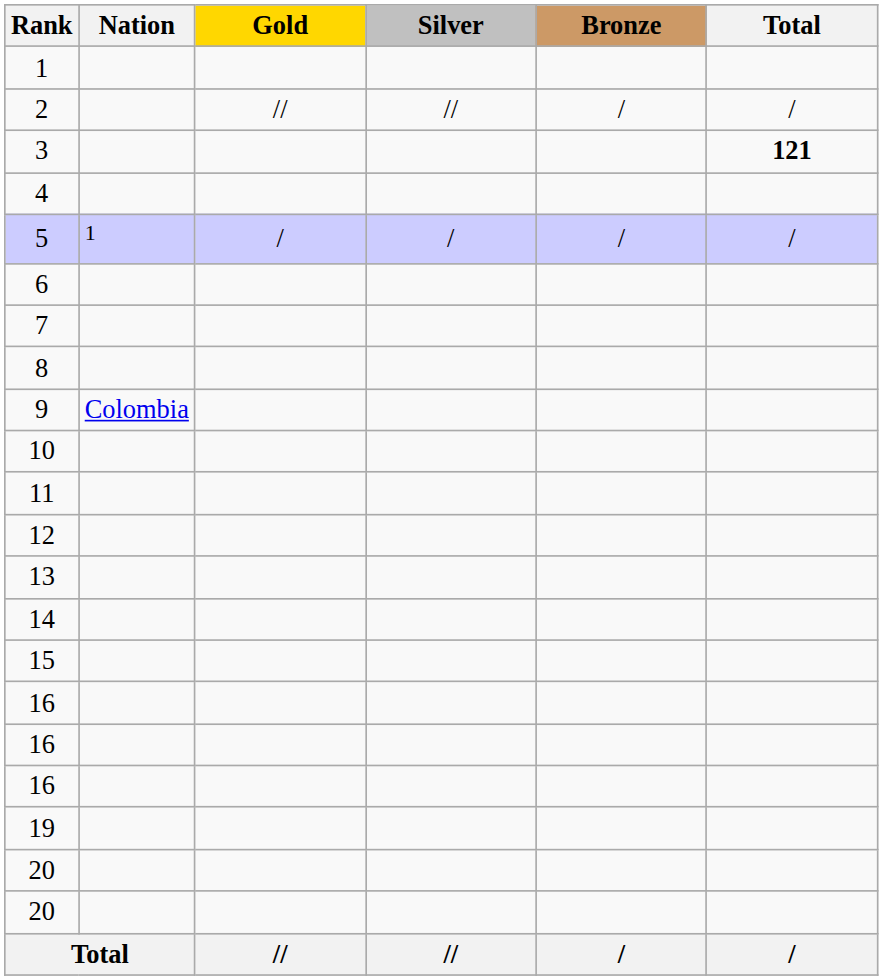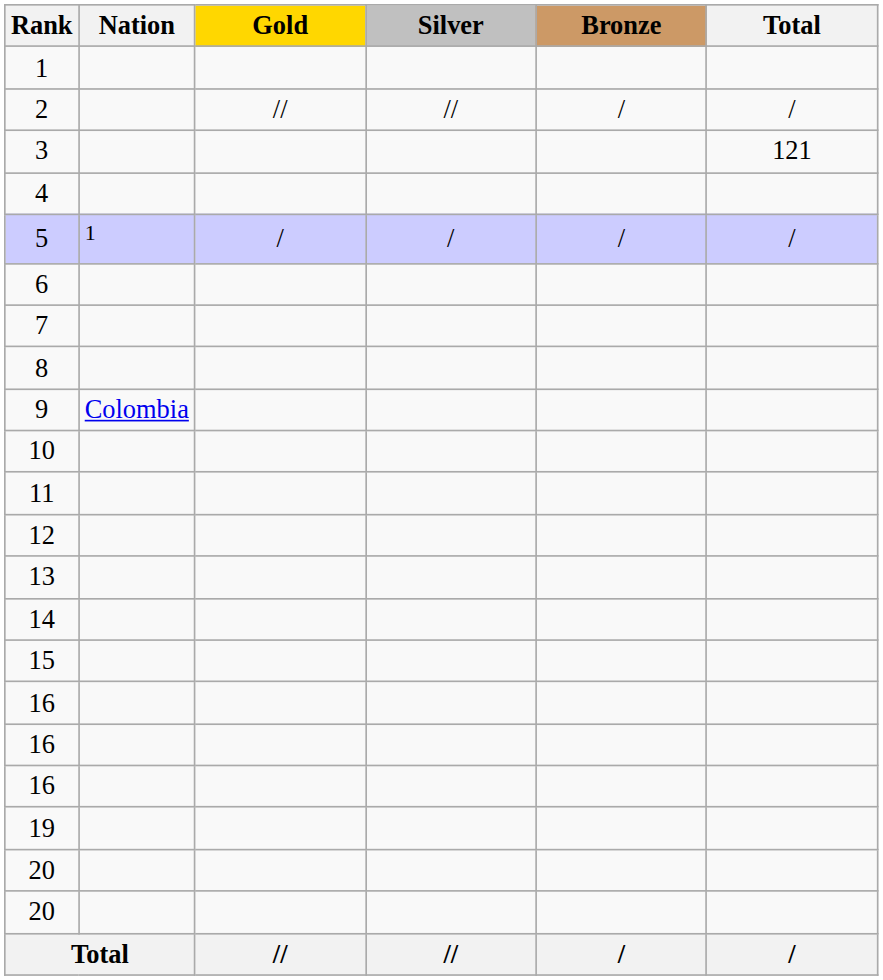(792, 151) bold -> (792, 151) normal
